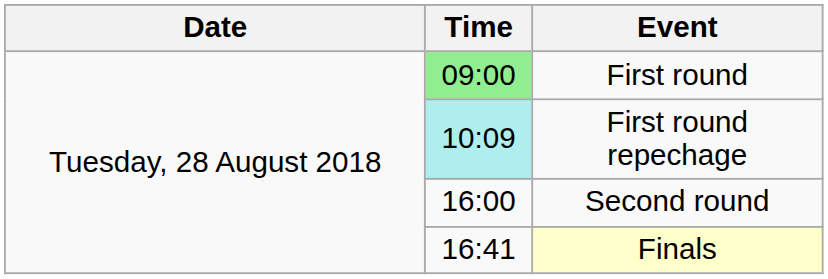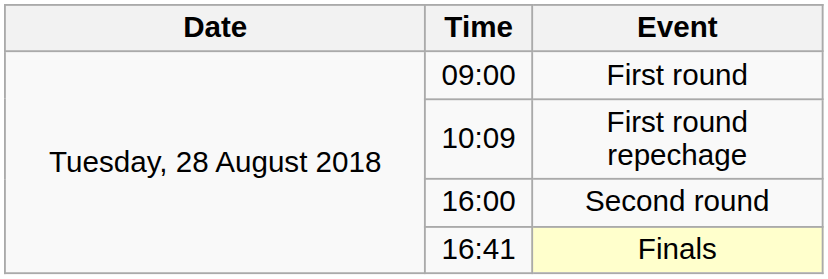(479, 74) lightgreen background -> (479, 74) no background
(479, 138) paleturquoise background -> (479, 138) no background
